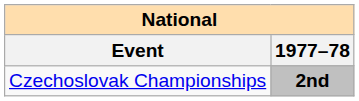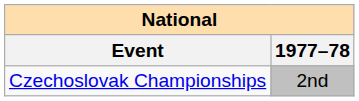(312, 80) bold -> (312, 80) normal
